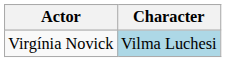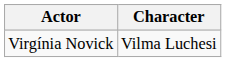(169, 43) lightblue background -> (169, 43) no background
